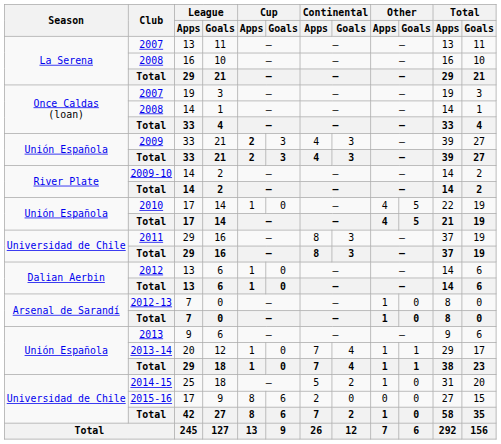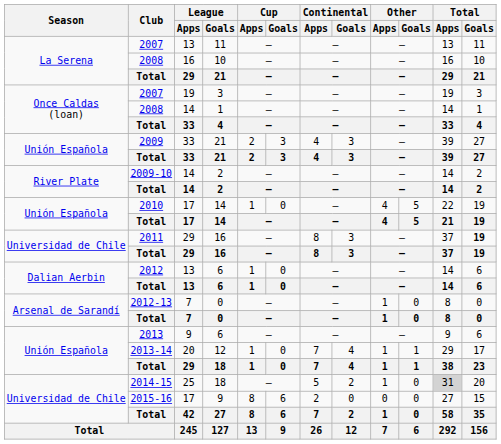(252, 141) bold -> (252, 141) normal
(479, 238) normal -> (479, 238) bold
(448, 383) no background -> (448, 383) lightgrey background
